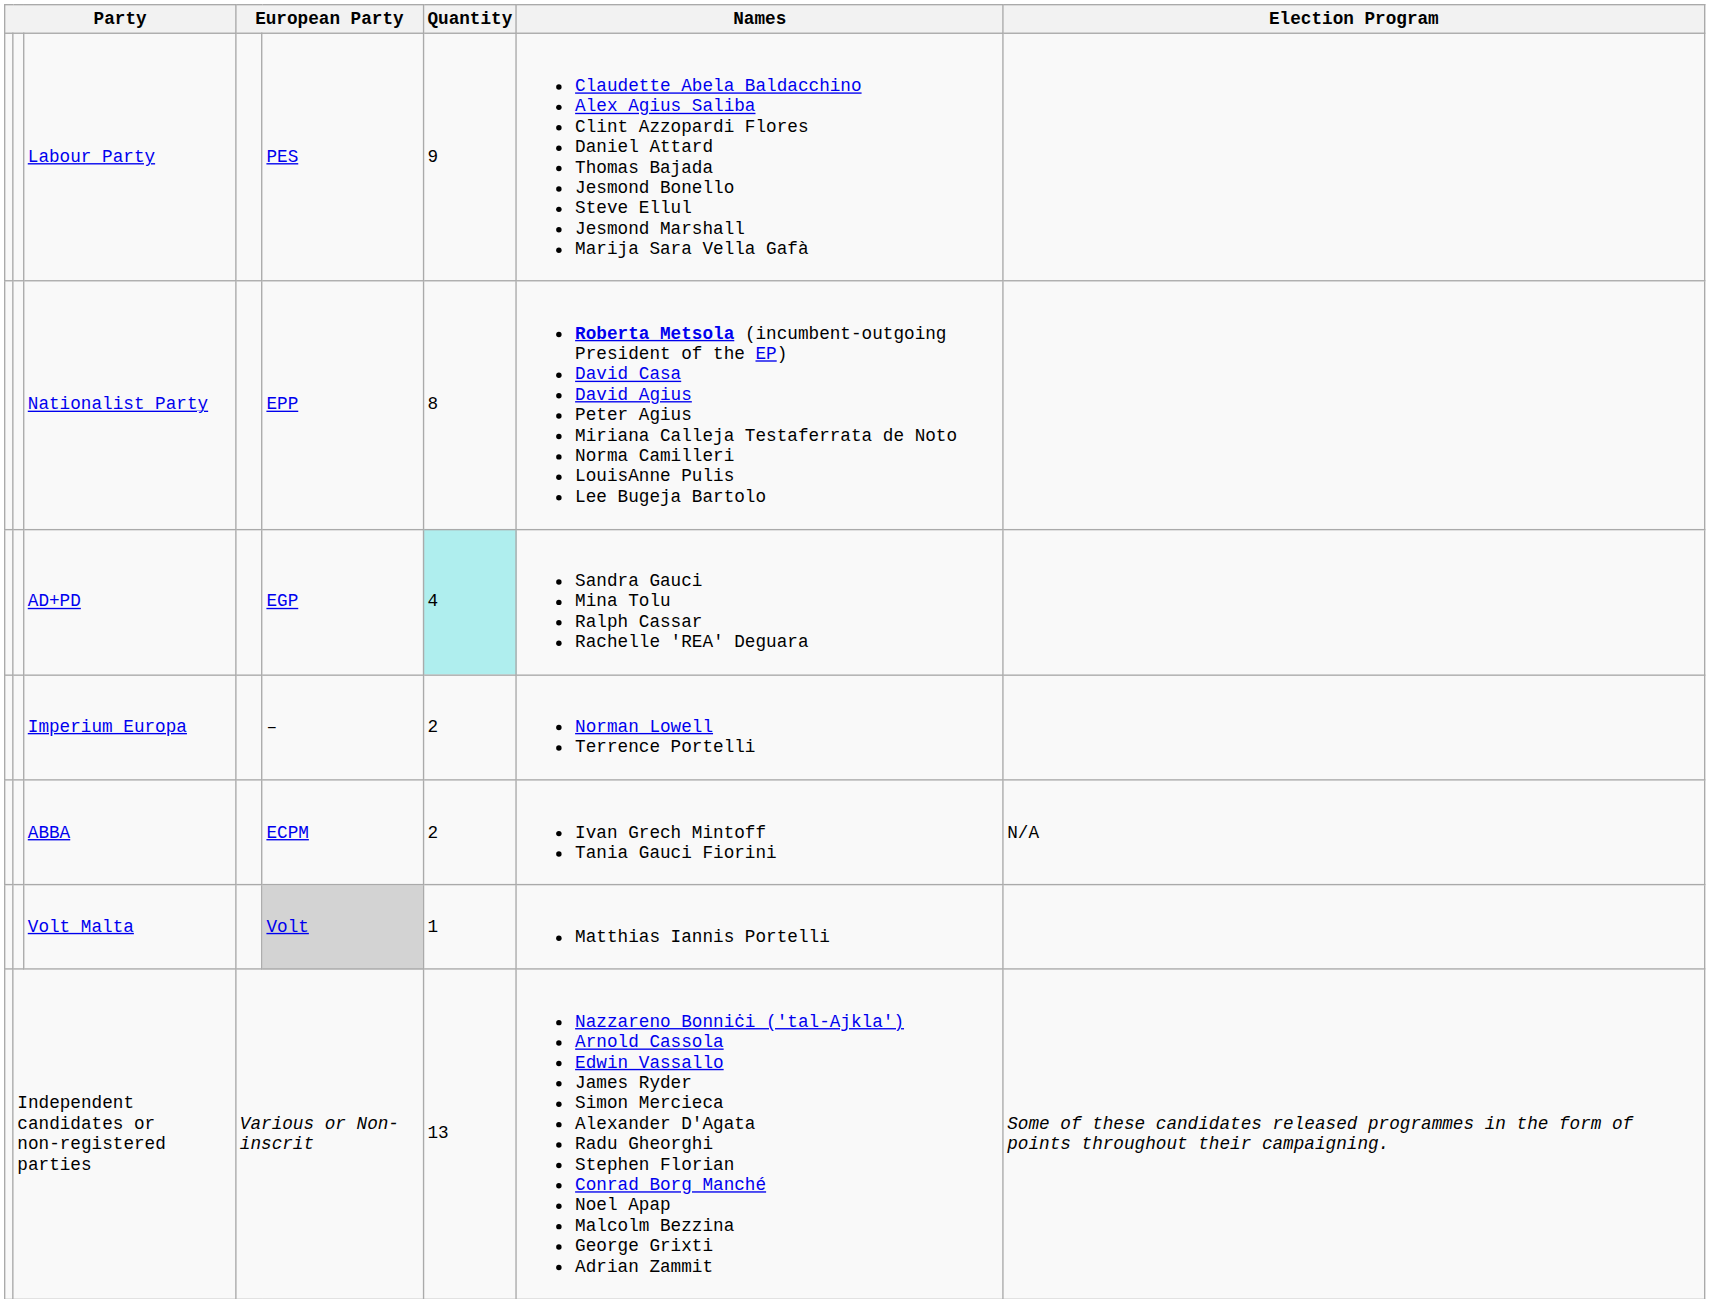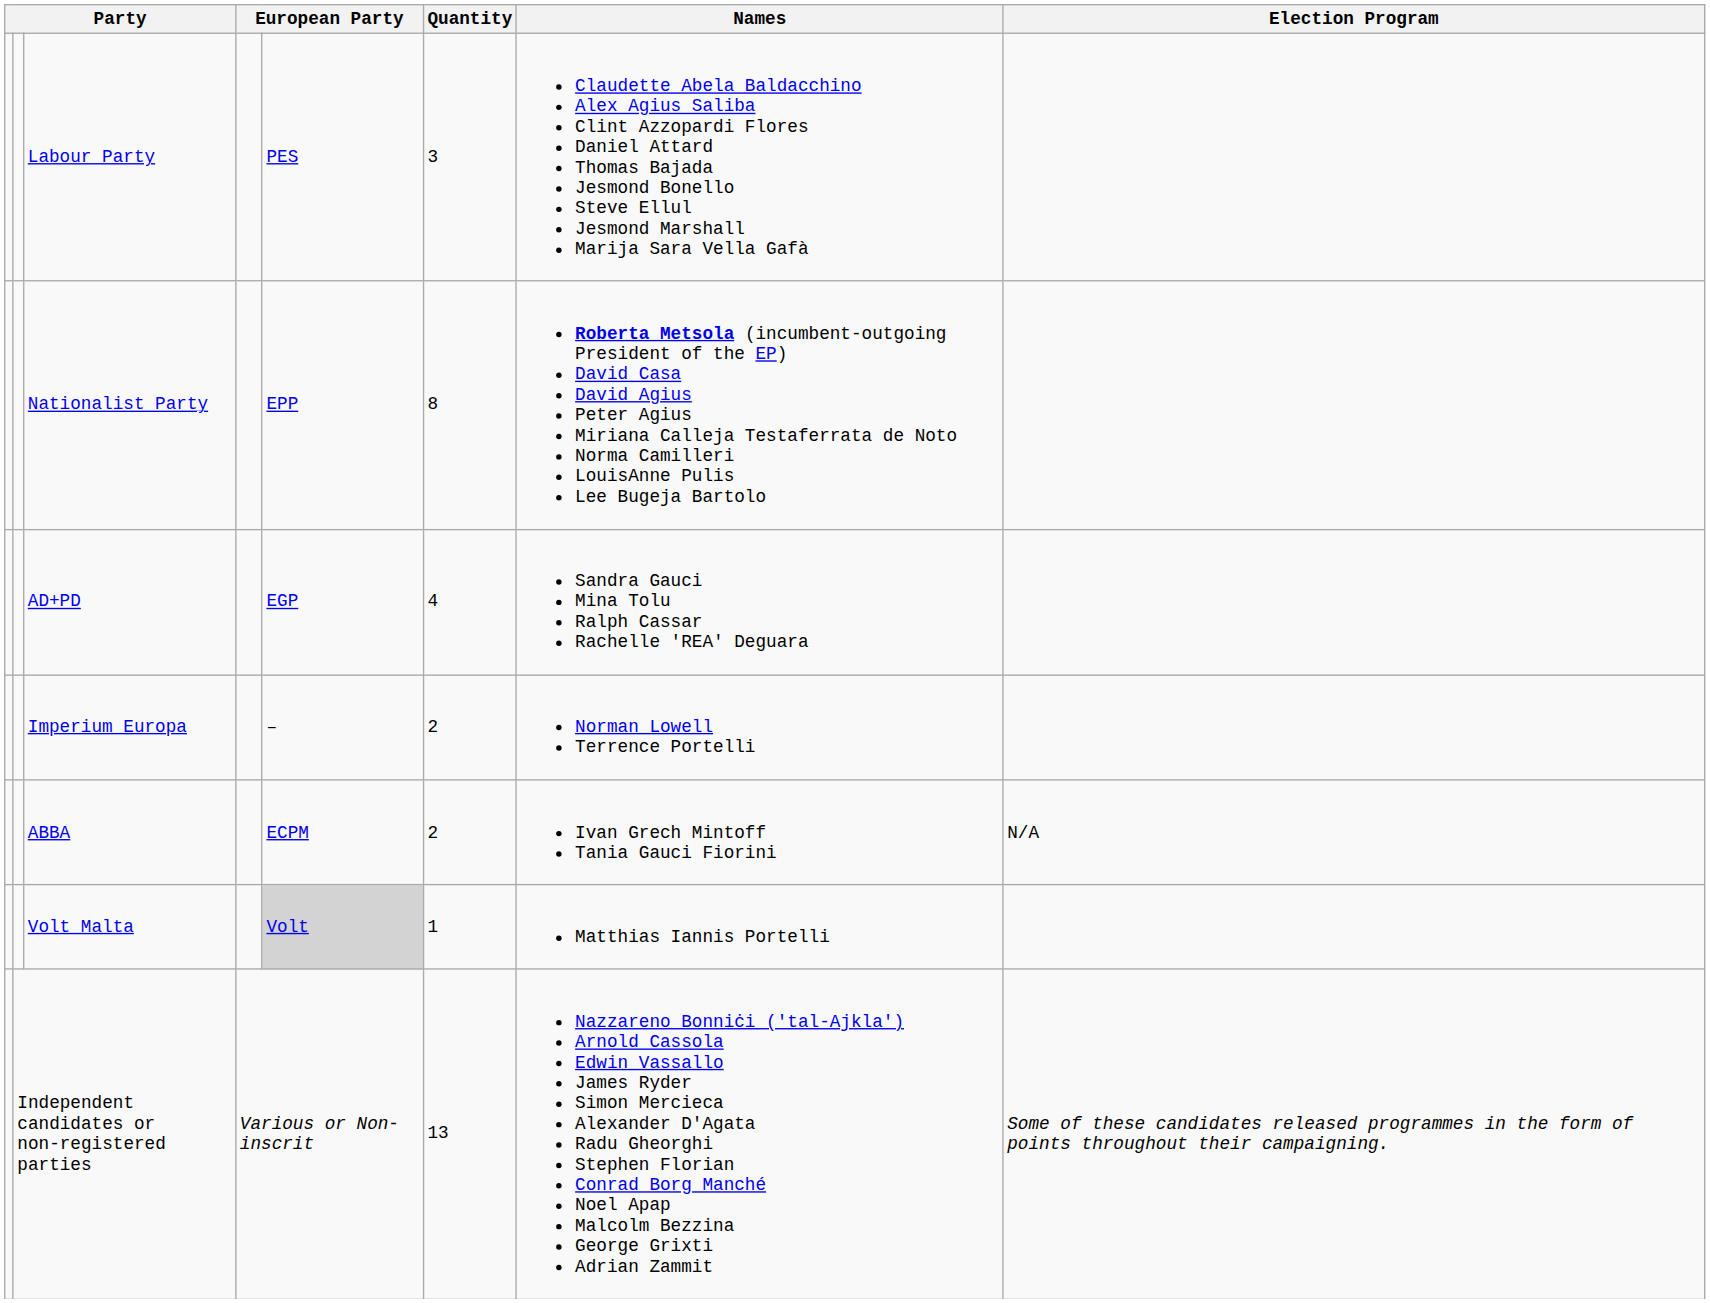(433, 157) 9 -> (433, 157) 3
(433, 602) paleturquoise background -> (433, 602) no background
